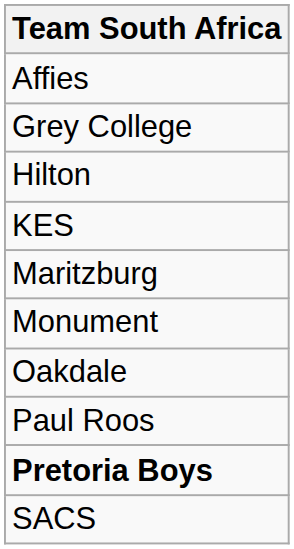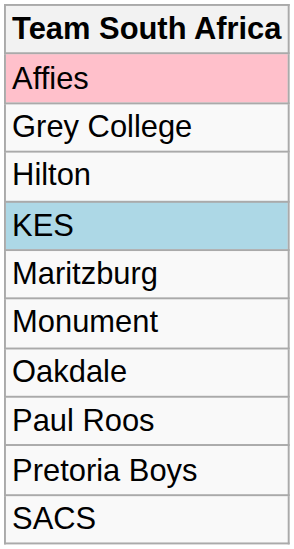(50, 77) no background -> (50, 77) pink background
(43, 224) no background -> (43, 224) lightblue background
(112, 469) bold -> (105, 469) normal
